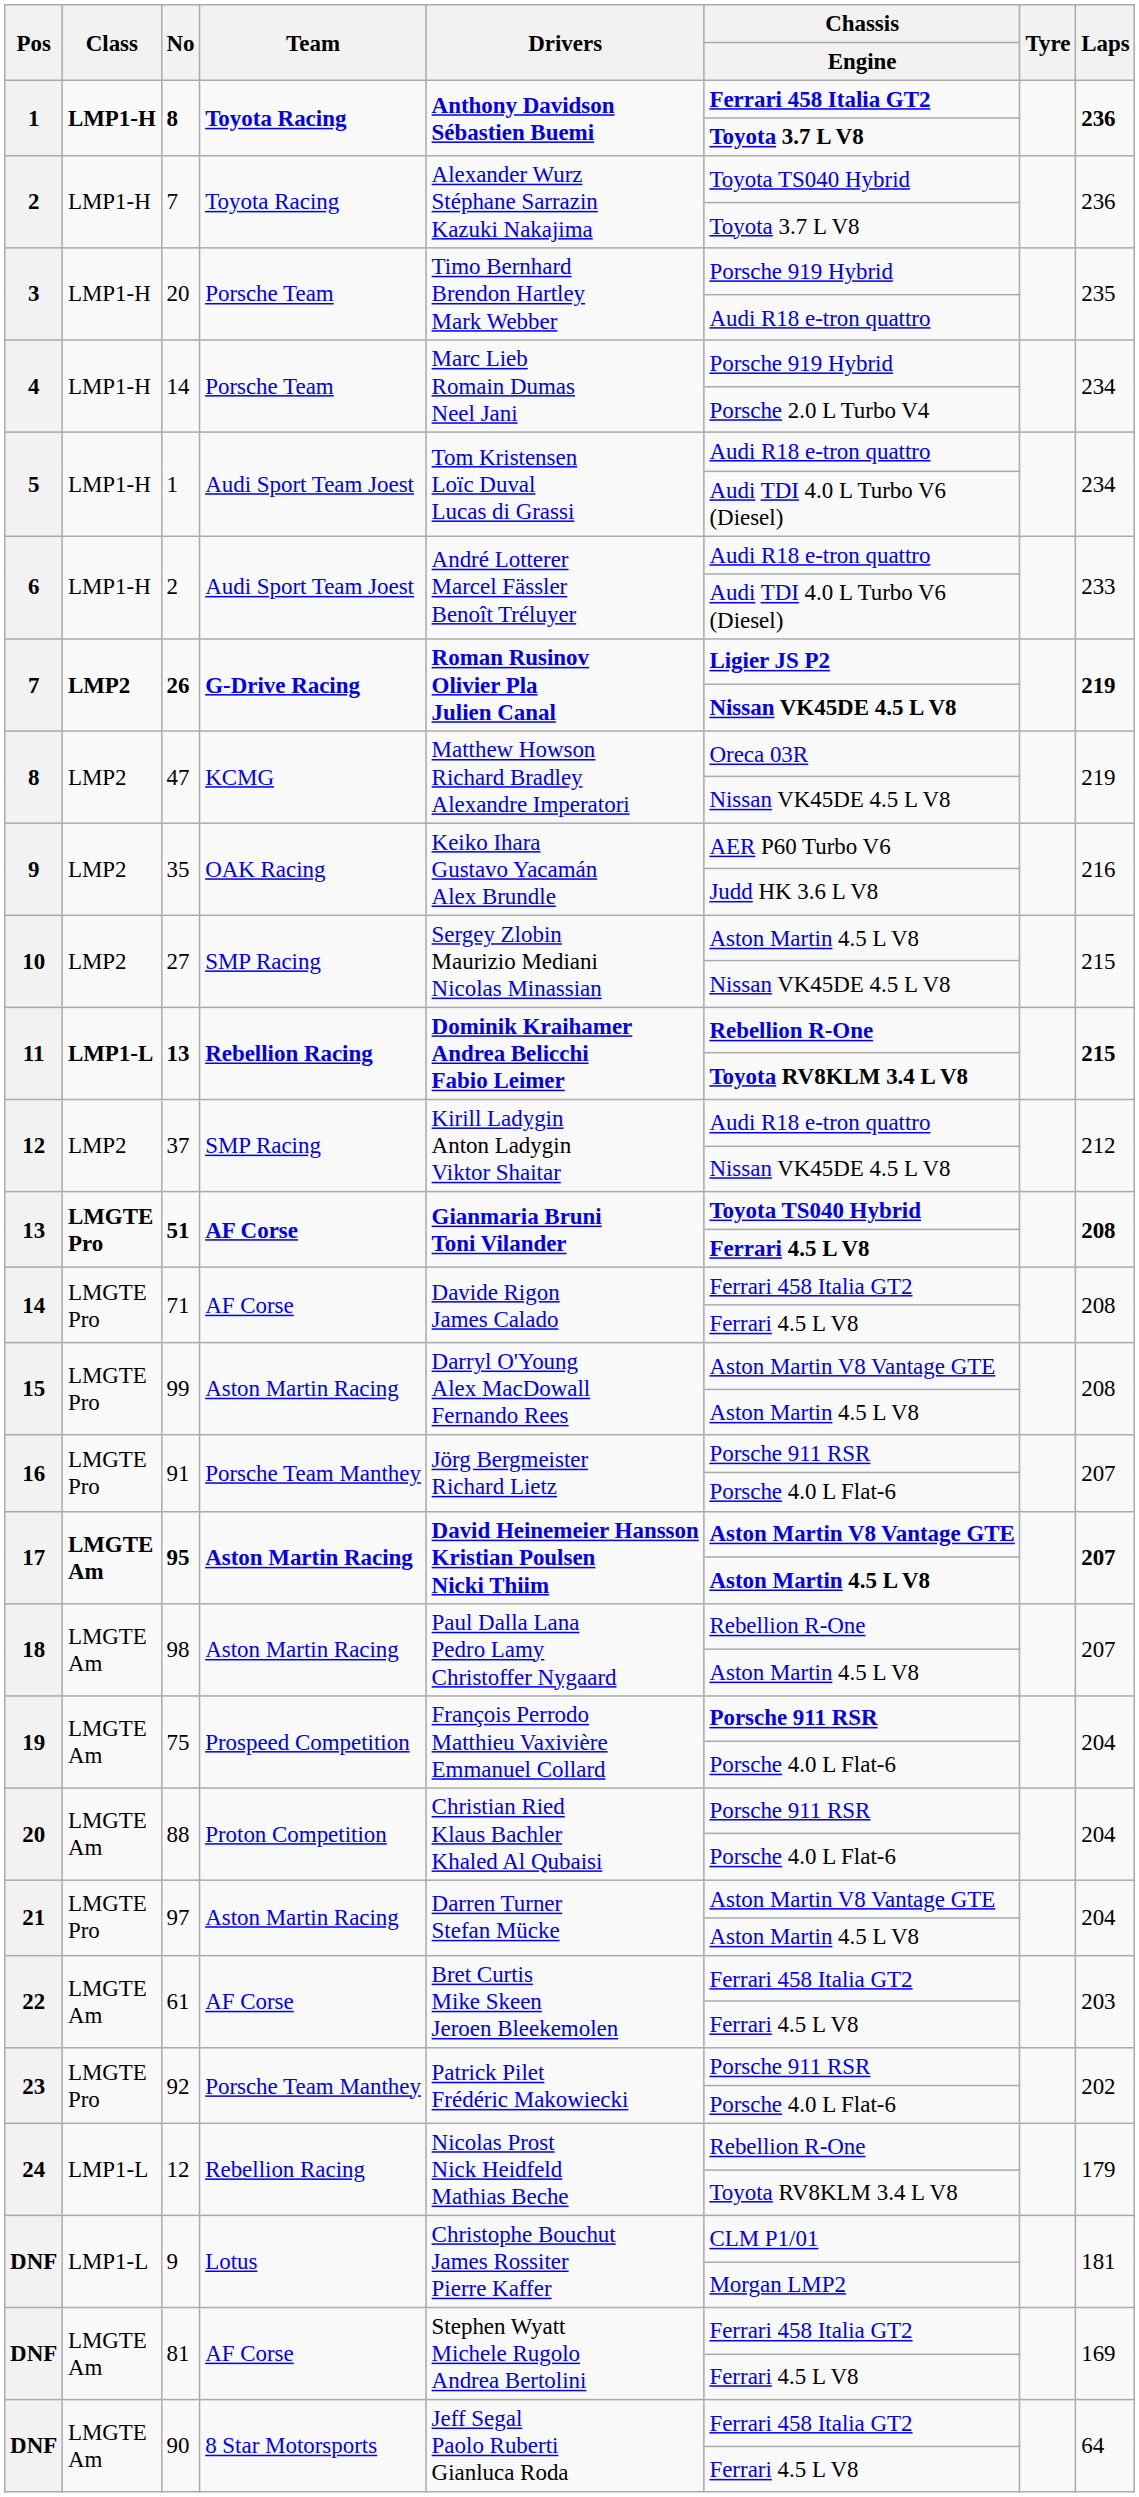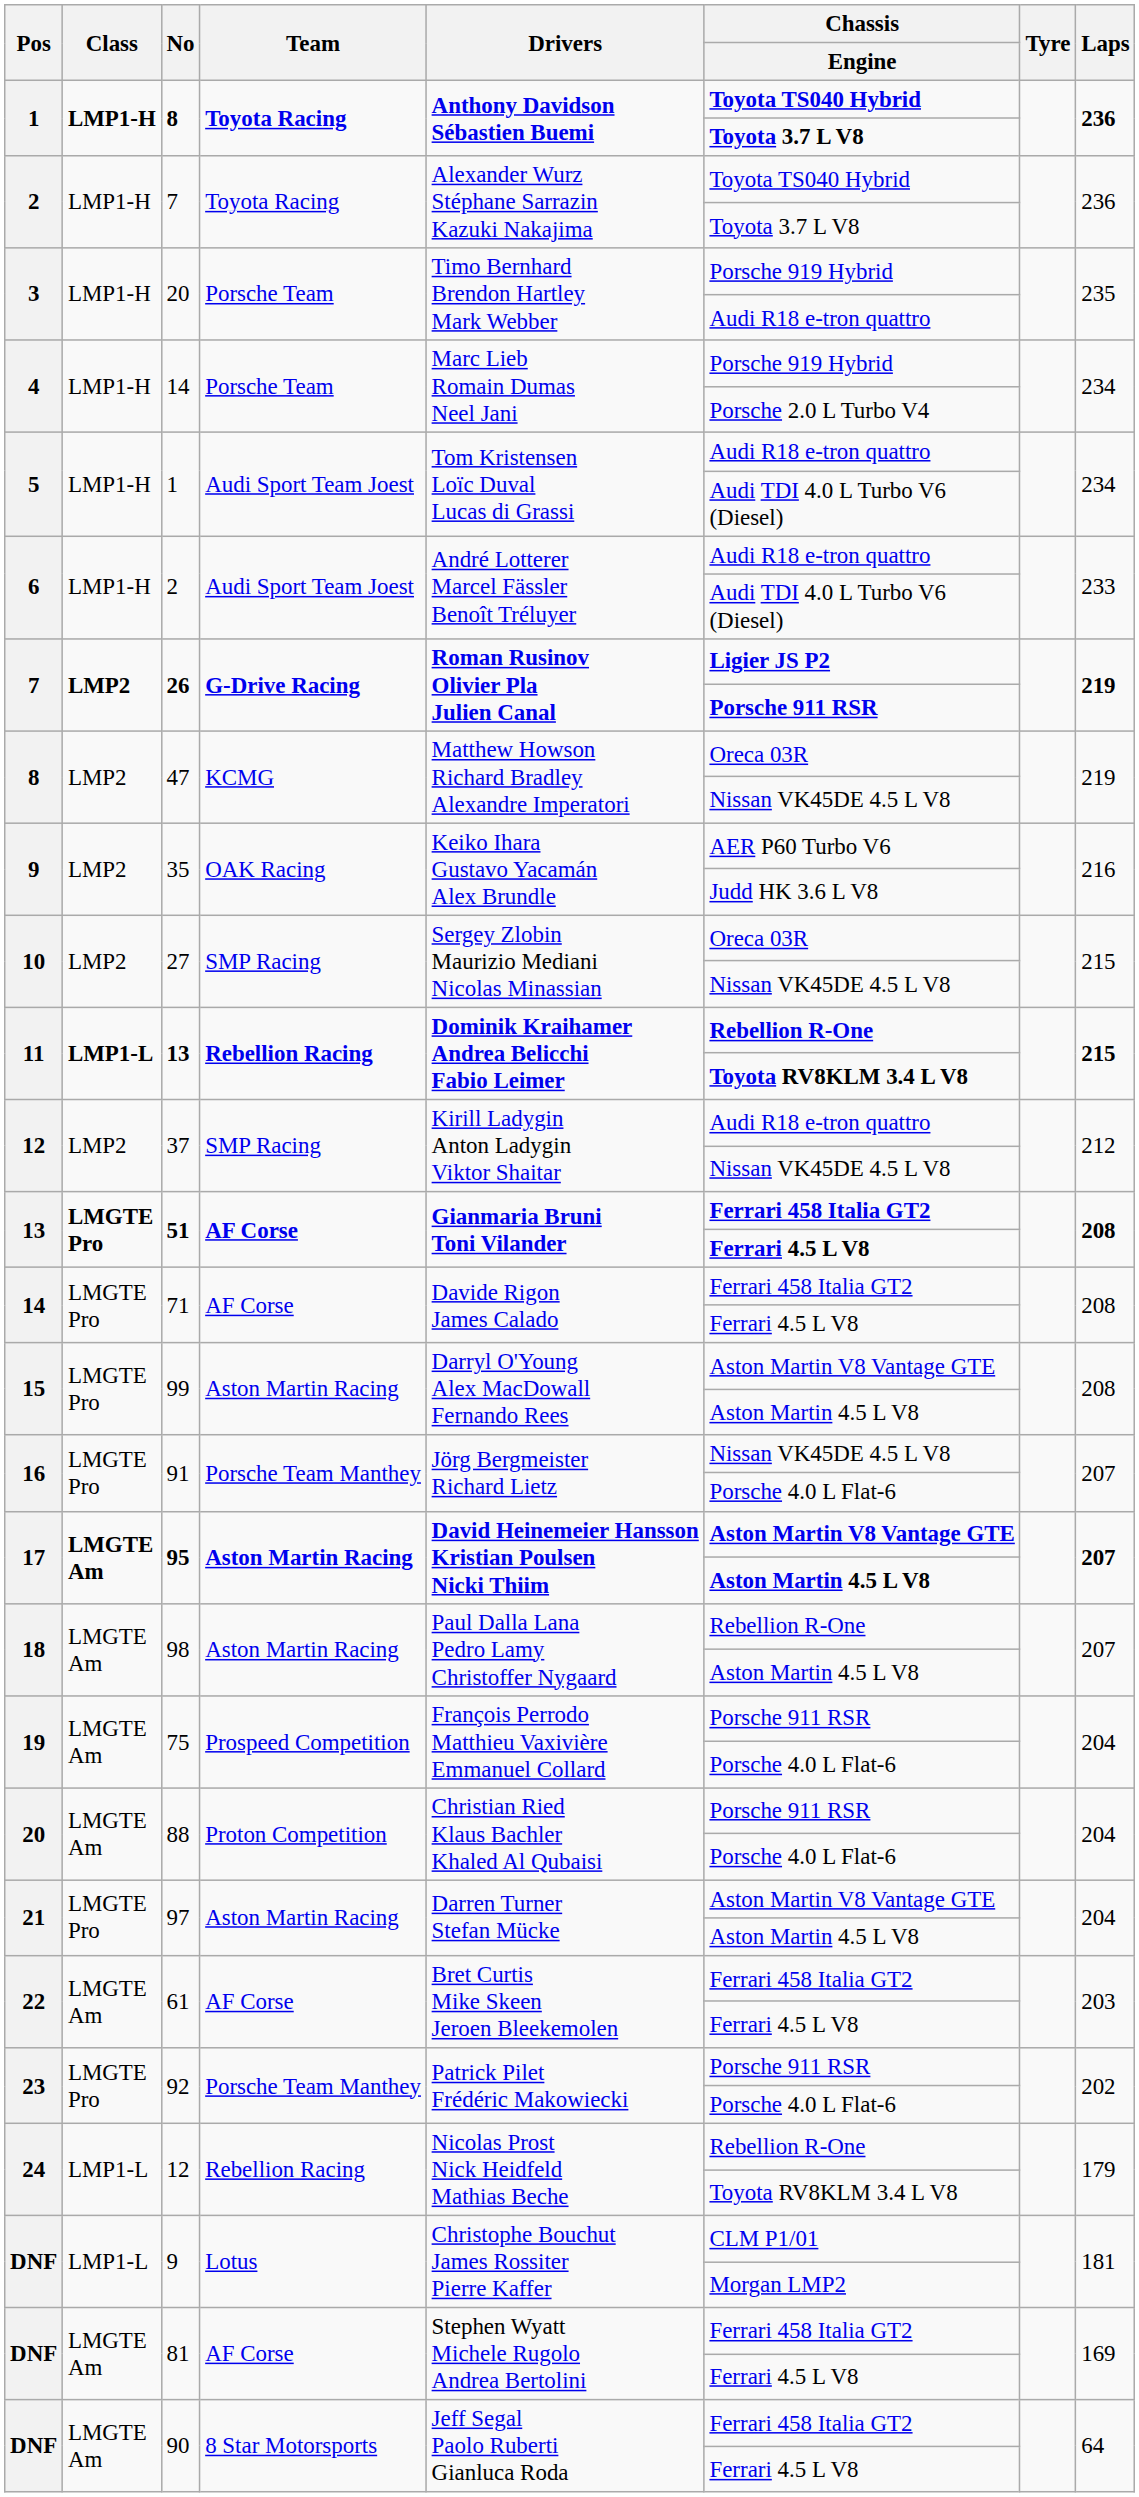(820, 99) Ferrari 458 Italia GT2 -> (815, 99) Toyota TS040 Hybrid
(833, 707) Nissan VK45DE 4.5 L V8 -> (794, 707) Porsche 911 RSR
(814, 938) Aston Martin 4.5 L V8 -> (759, 938) Oreca 03R
(815, 1210) Toyota TS040 Hybrid -> (820, 1210) Ferrari 458 Italia GT2
(790, 1454) Porsche 911 RSR -> (830, 1454) Nissan VK45DE 4.5 L V8
(794, 1718) bold -> (790, 1718) normal
